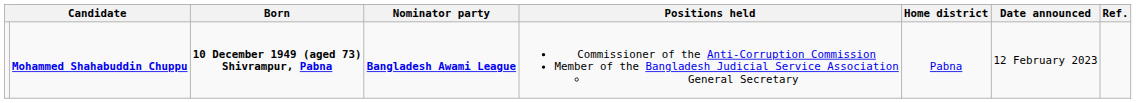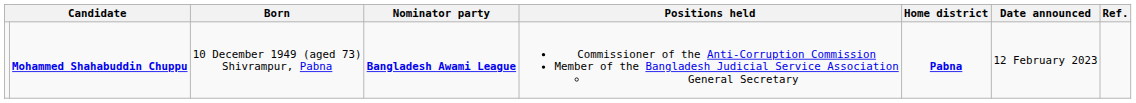(277, 60) bold -> (277, 60) normal
(946, 66) normal -> (946, 66) bold
